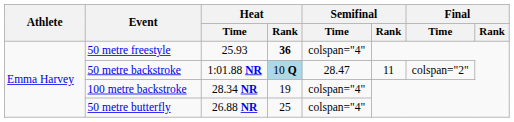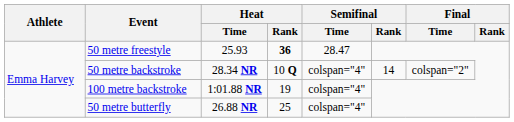(337, 51) colspan="4" -> (337, 51) 28.47
(235, 70) 1:01.88 NR -> (235, 70) 28.34 NR
(285, 70) lightblue background -> (285, 70) no background
(337, 70) 28.47 -> (337, 70) colspan="4"
(389, 70) 11 -> (389, 70) 14
(235, 89) 28.34 NR -> (235, 89) 1:01.88 NR
